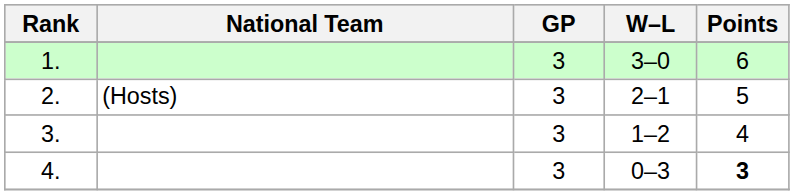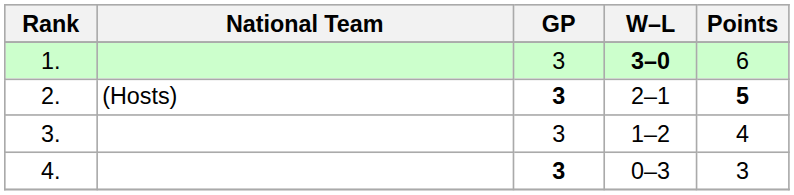(651, 60) normal -> (651, 60) bold
(559, 97) normal -> (559, 97) bold
(743, 97) normal -> (743, 97) bold
(559, 171) normal -> (559, 171) bold
(743, 171) bold -> (743, 171) normal
